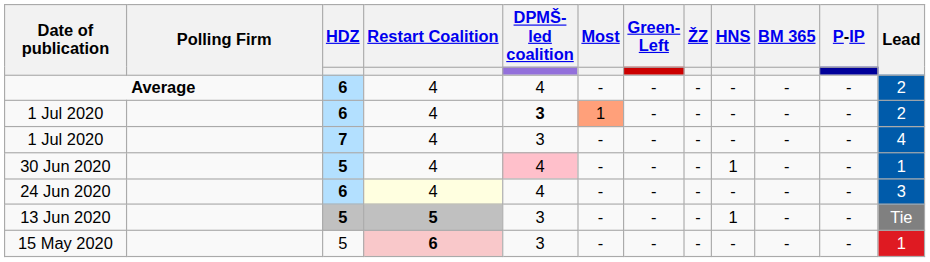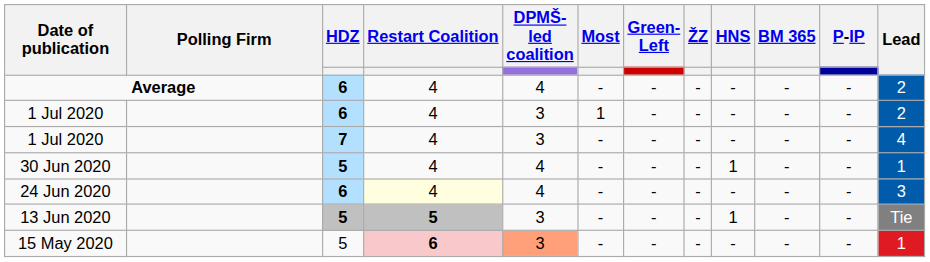(540, 114) bold -> (540, 114) normal
(601, 114) lightsalmon background -> (601, 114) no background
(540, 166) pink background -> (540, 166) no background
(540, 244) no background -> (540, 244) lightsalmon background
